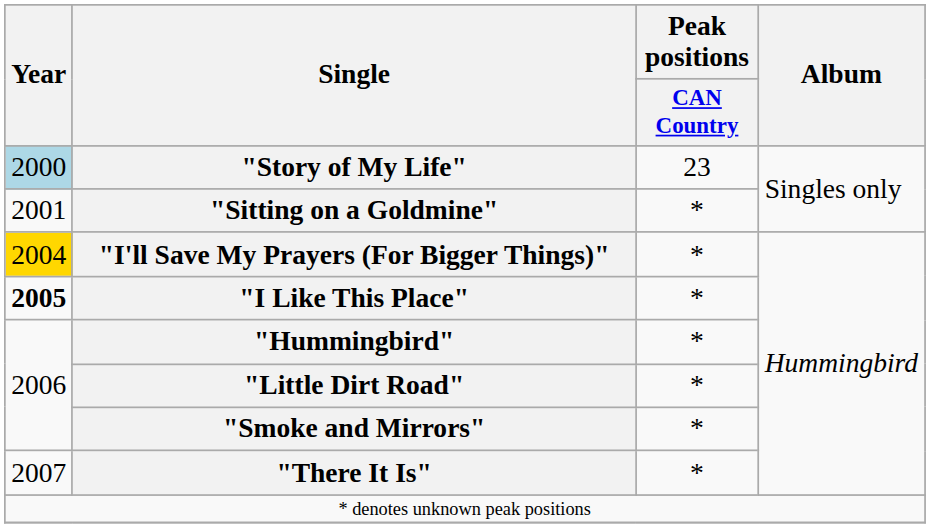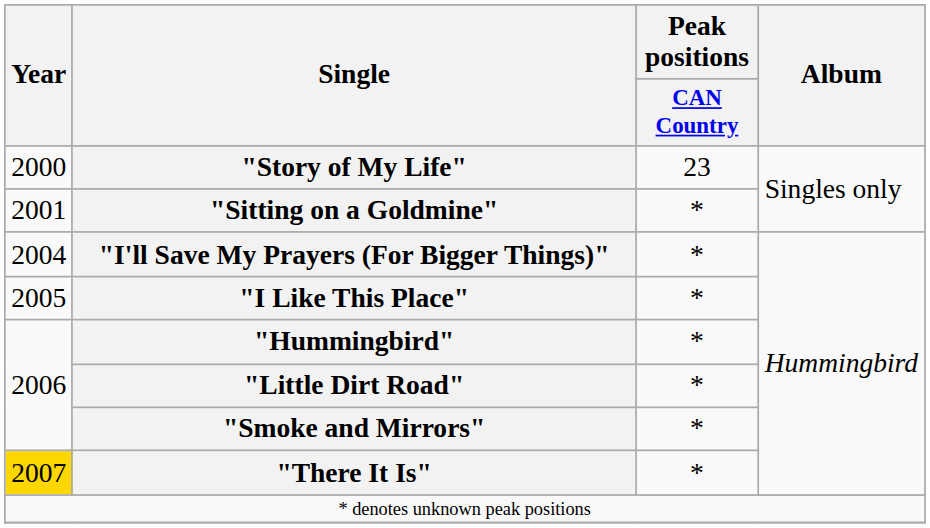(39, 166) lightblue background -> (39, 166) no background
(39, 254) gold background -> (39, 254) no background
(39, 297) bold -> (39, 297) normal
(39, 472) no background -> (39, 472) gold background
